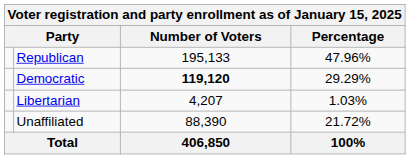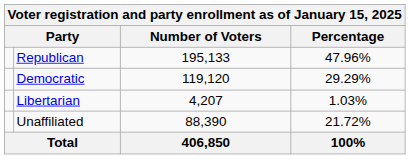(206, 79) bold -> (206, 79) normal
